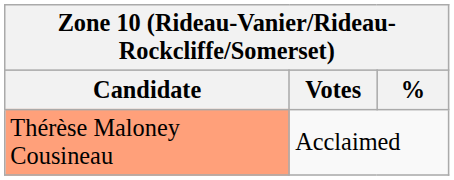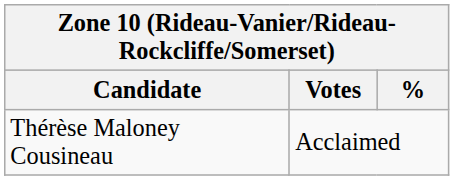(95, 141) lightsalmon background -> (95, 141) no background
